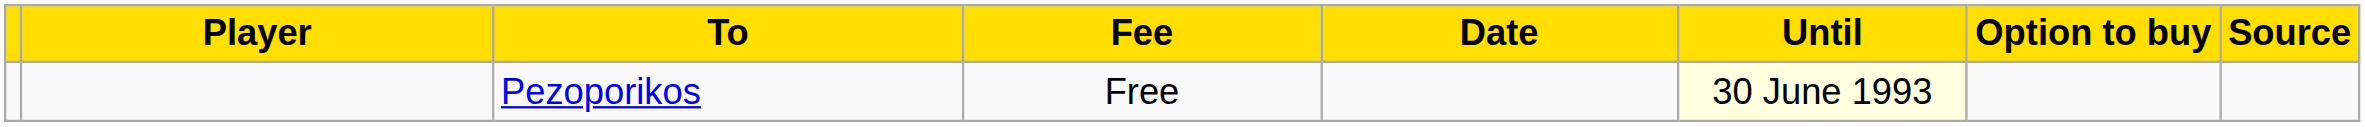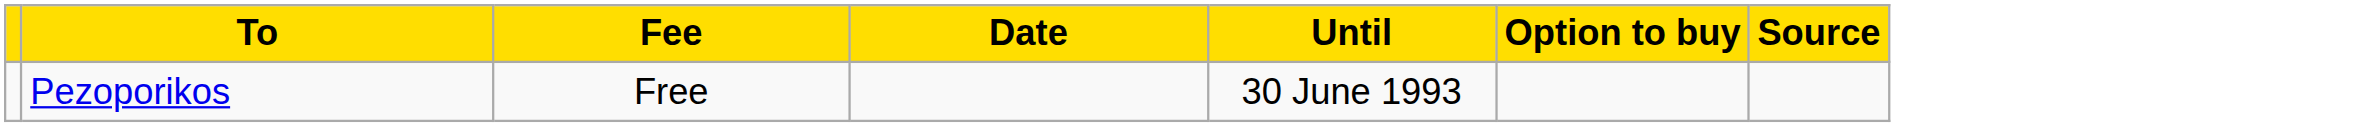- column: (257, 33)
(1822, 90) lightyellow background -> (1352, 90) no background
